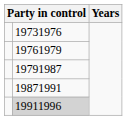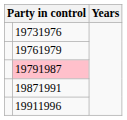(38, 69) no background -> (38, 69) pink background
(38, 106) lightgrey background -> (38, 106) no background
